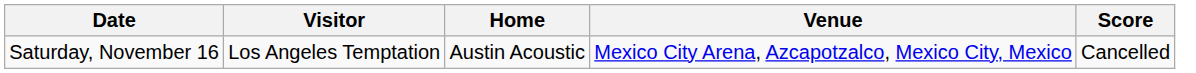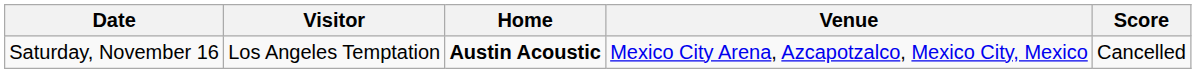(517, 52) normal -> (525, 52) bold
